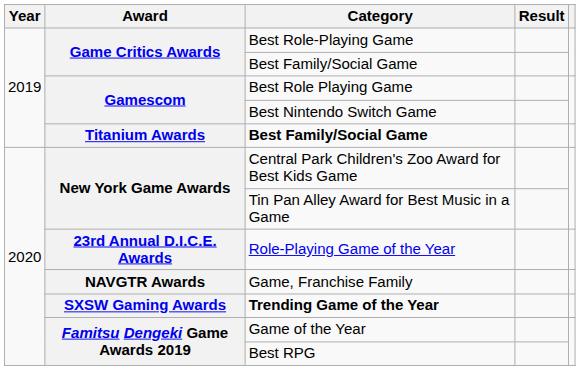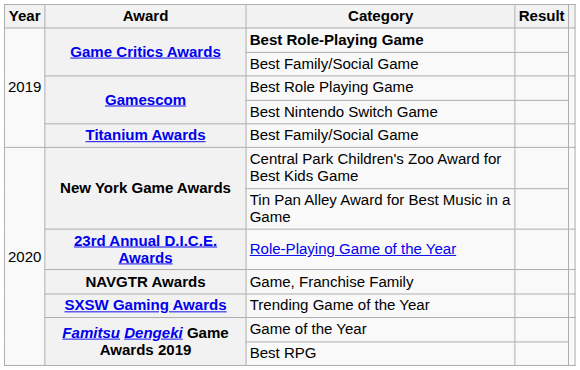(331, 40) normal -> (337, 40) bold
(338, 135) bold -> (334, 135) normal
(344, 305) bold -> (340, 305) normal
